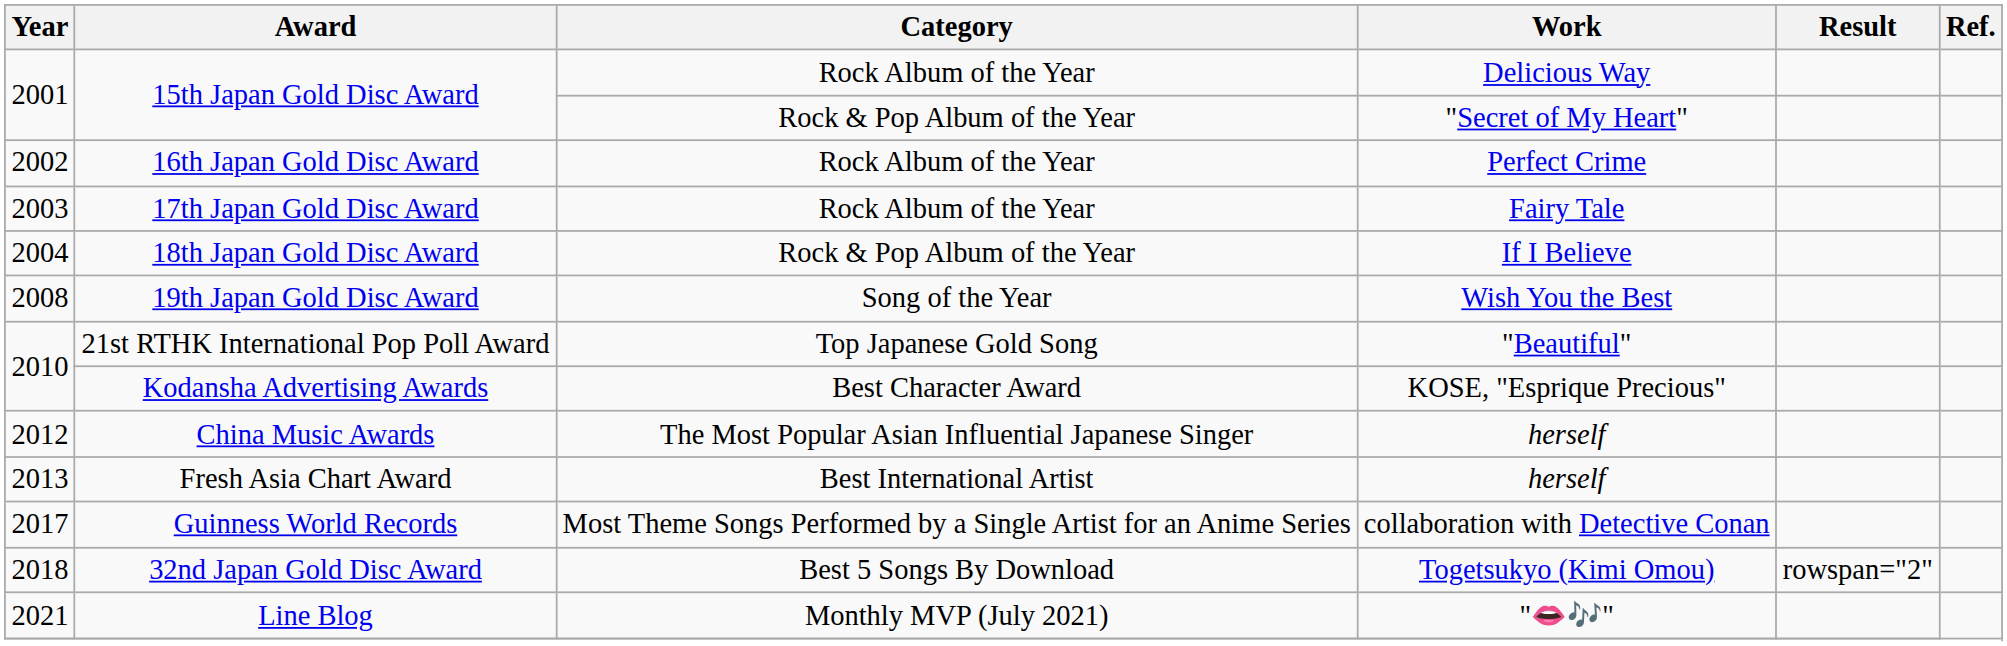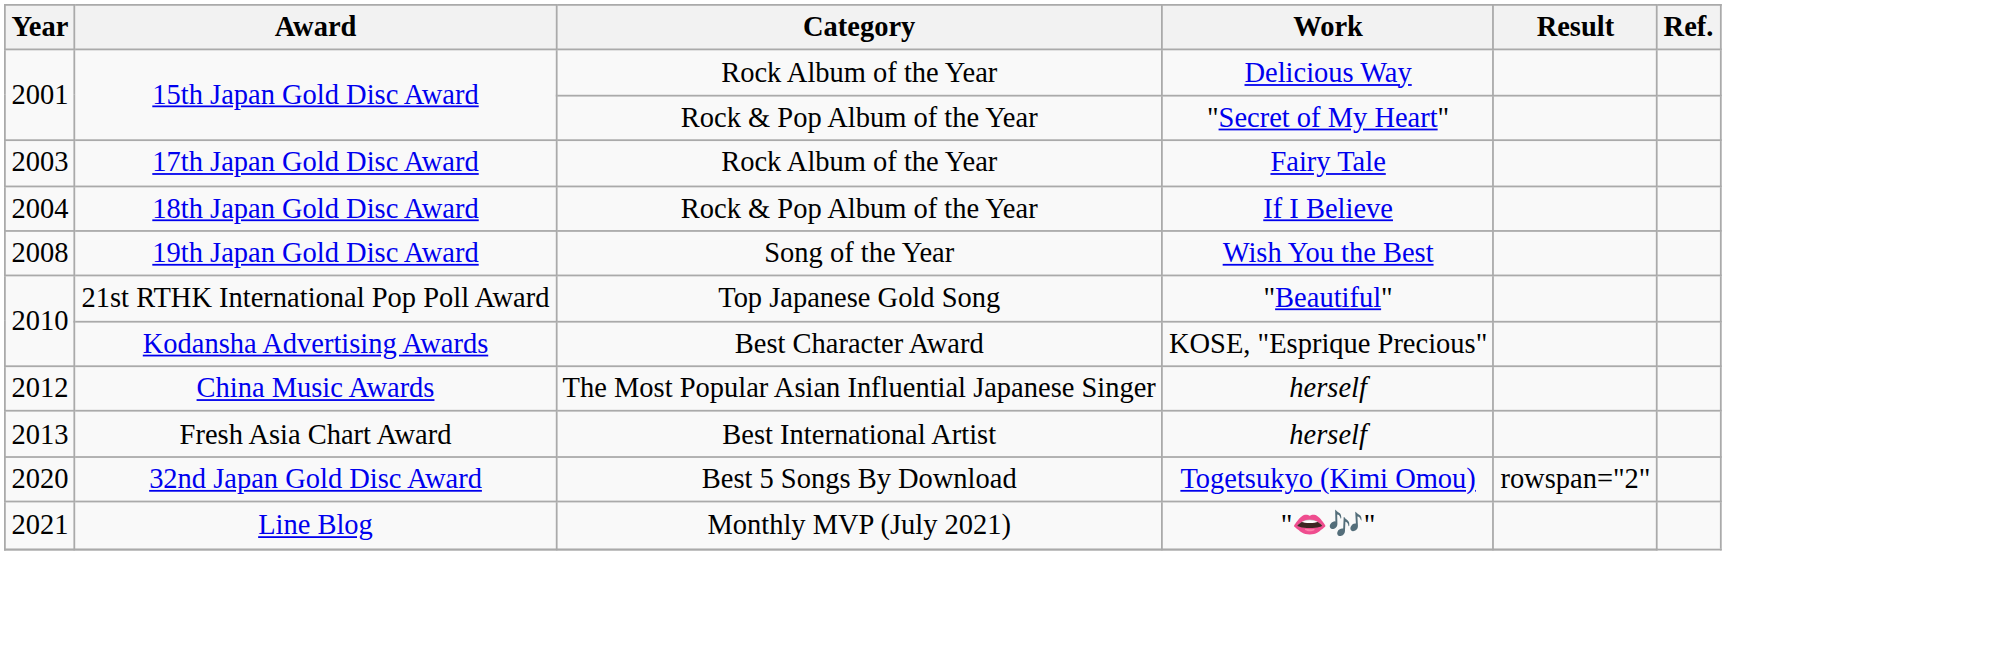- row: (316, 162)
- row: (316, 523)
(40, 569) 2018 -> (40, 478) 2020
